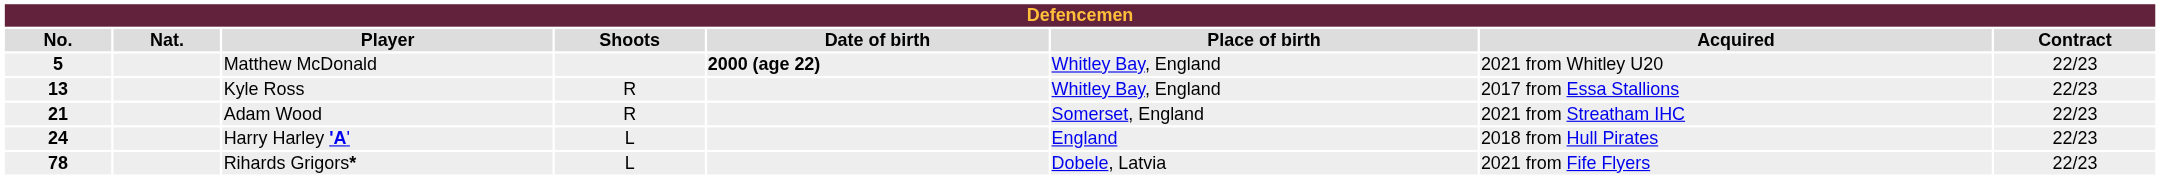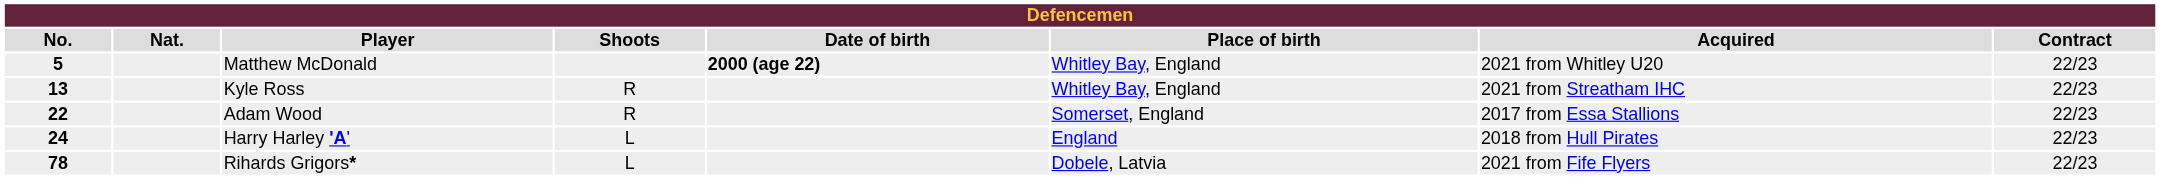(1580, 89) 2017 from Essa Stallions -> (1583, 89) 2021 from Streatham IHC
(58, 113) 21 -> (58, 113) 22
(1583, 113) 2021 from Streatham IHC -> (1580, 113) 2017 from Essa Stallions
